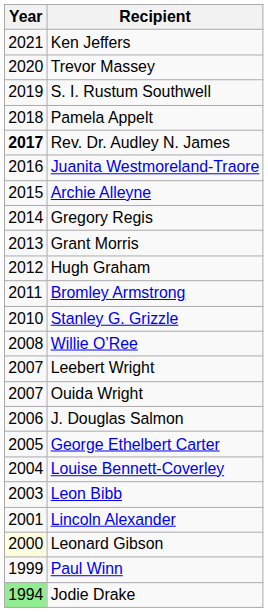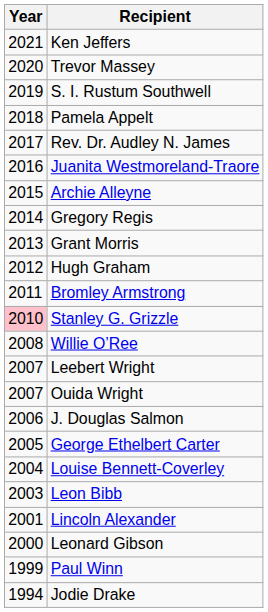(26, 142) bold -> (26, 142) normal
(26, 318) no background -> (26, 318) pink background
(26, 544) lightyellow background -> (26, 544) no background
(26, 594) lightgreen background -> (26, 594) no background
